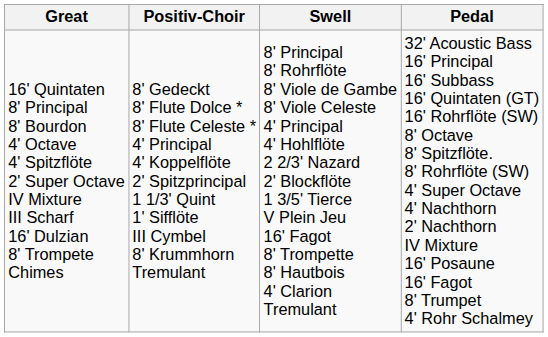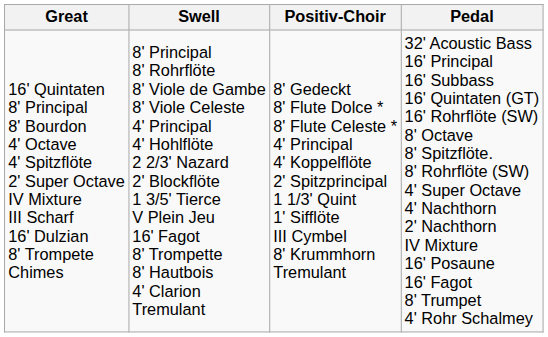columns swapped: (194, 17) <-> (330, 17)
